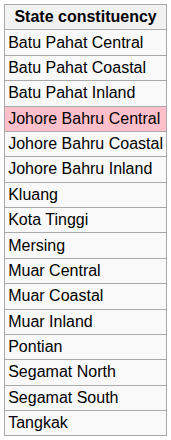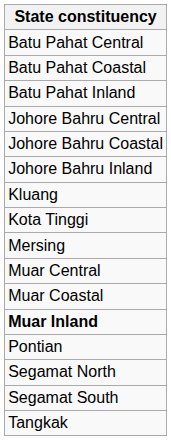(84, 118) pink background -> (84, 118) no background
(50, 321) normal -> (53, 321) bold
